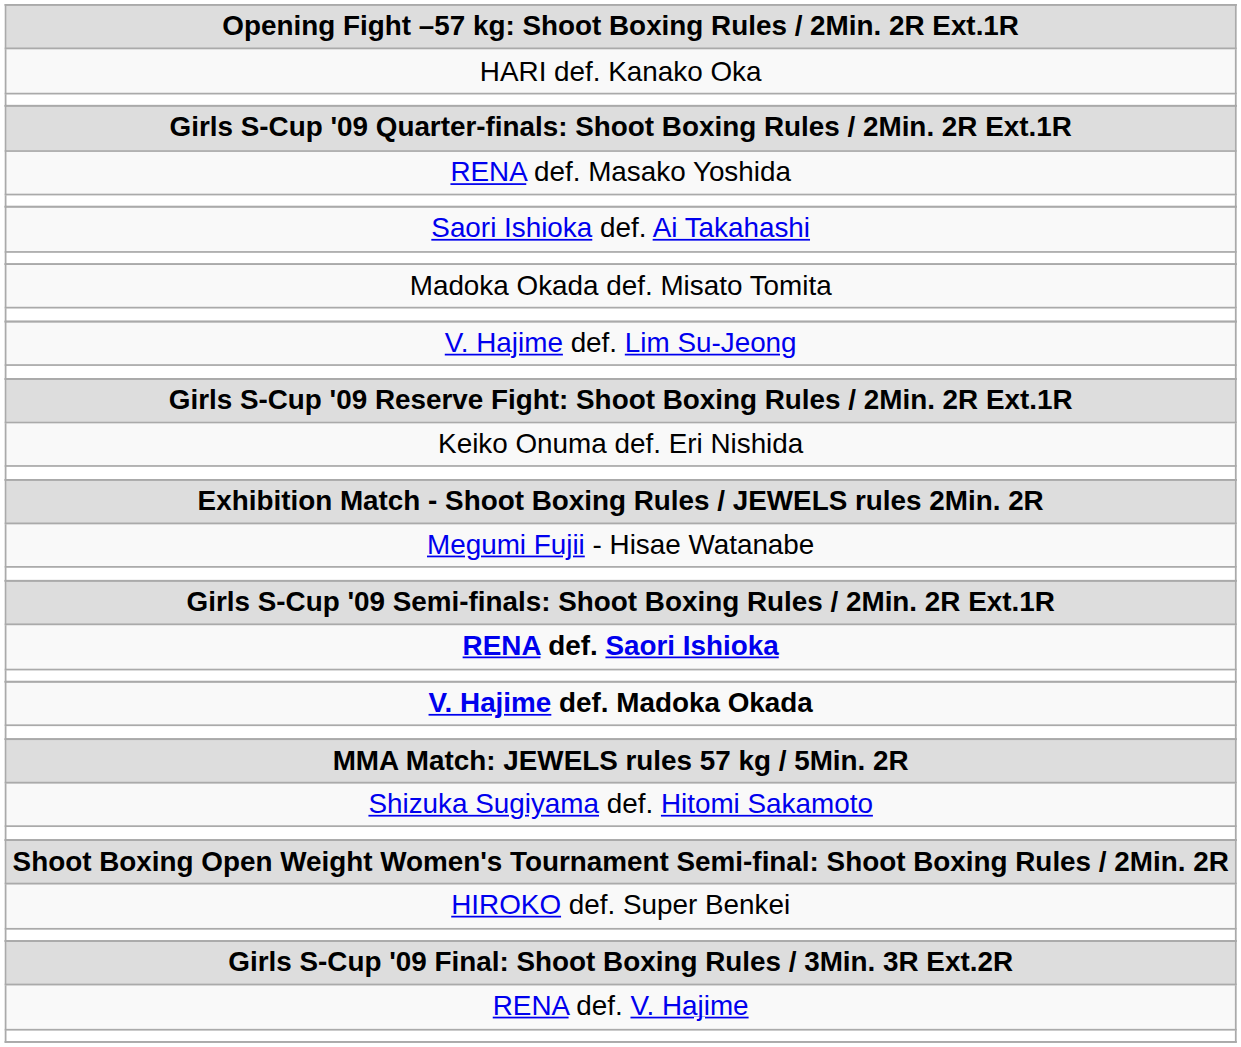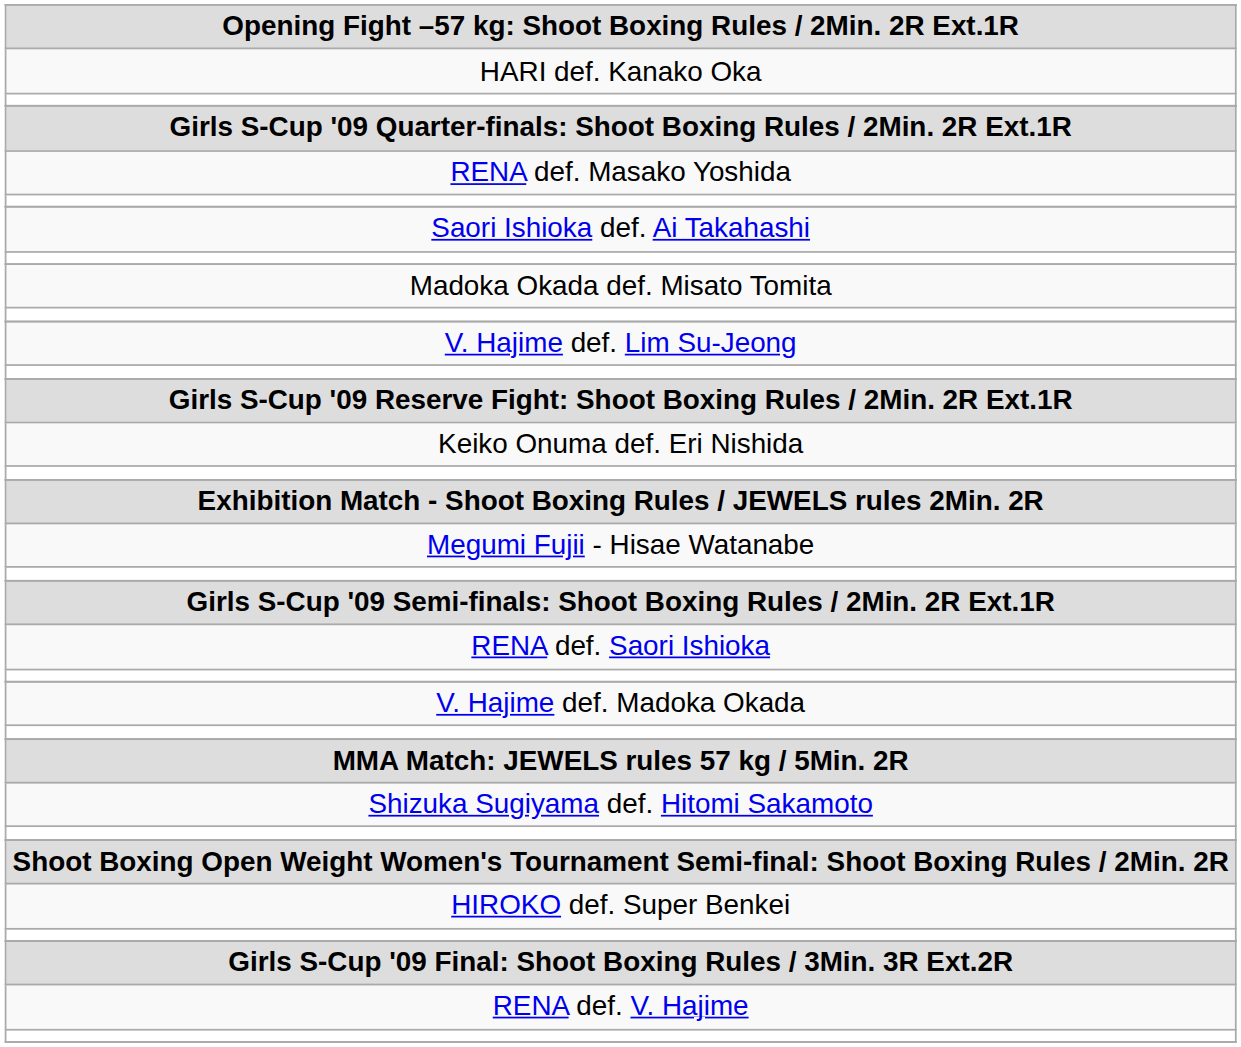(621, 646) bold -> (621, 646) normal
(621, 703) bold -> (621, 703) normal
